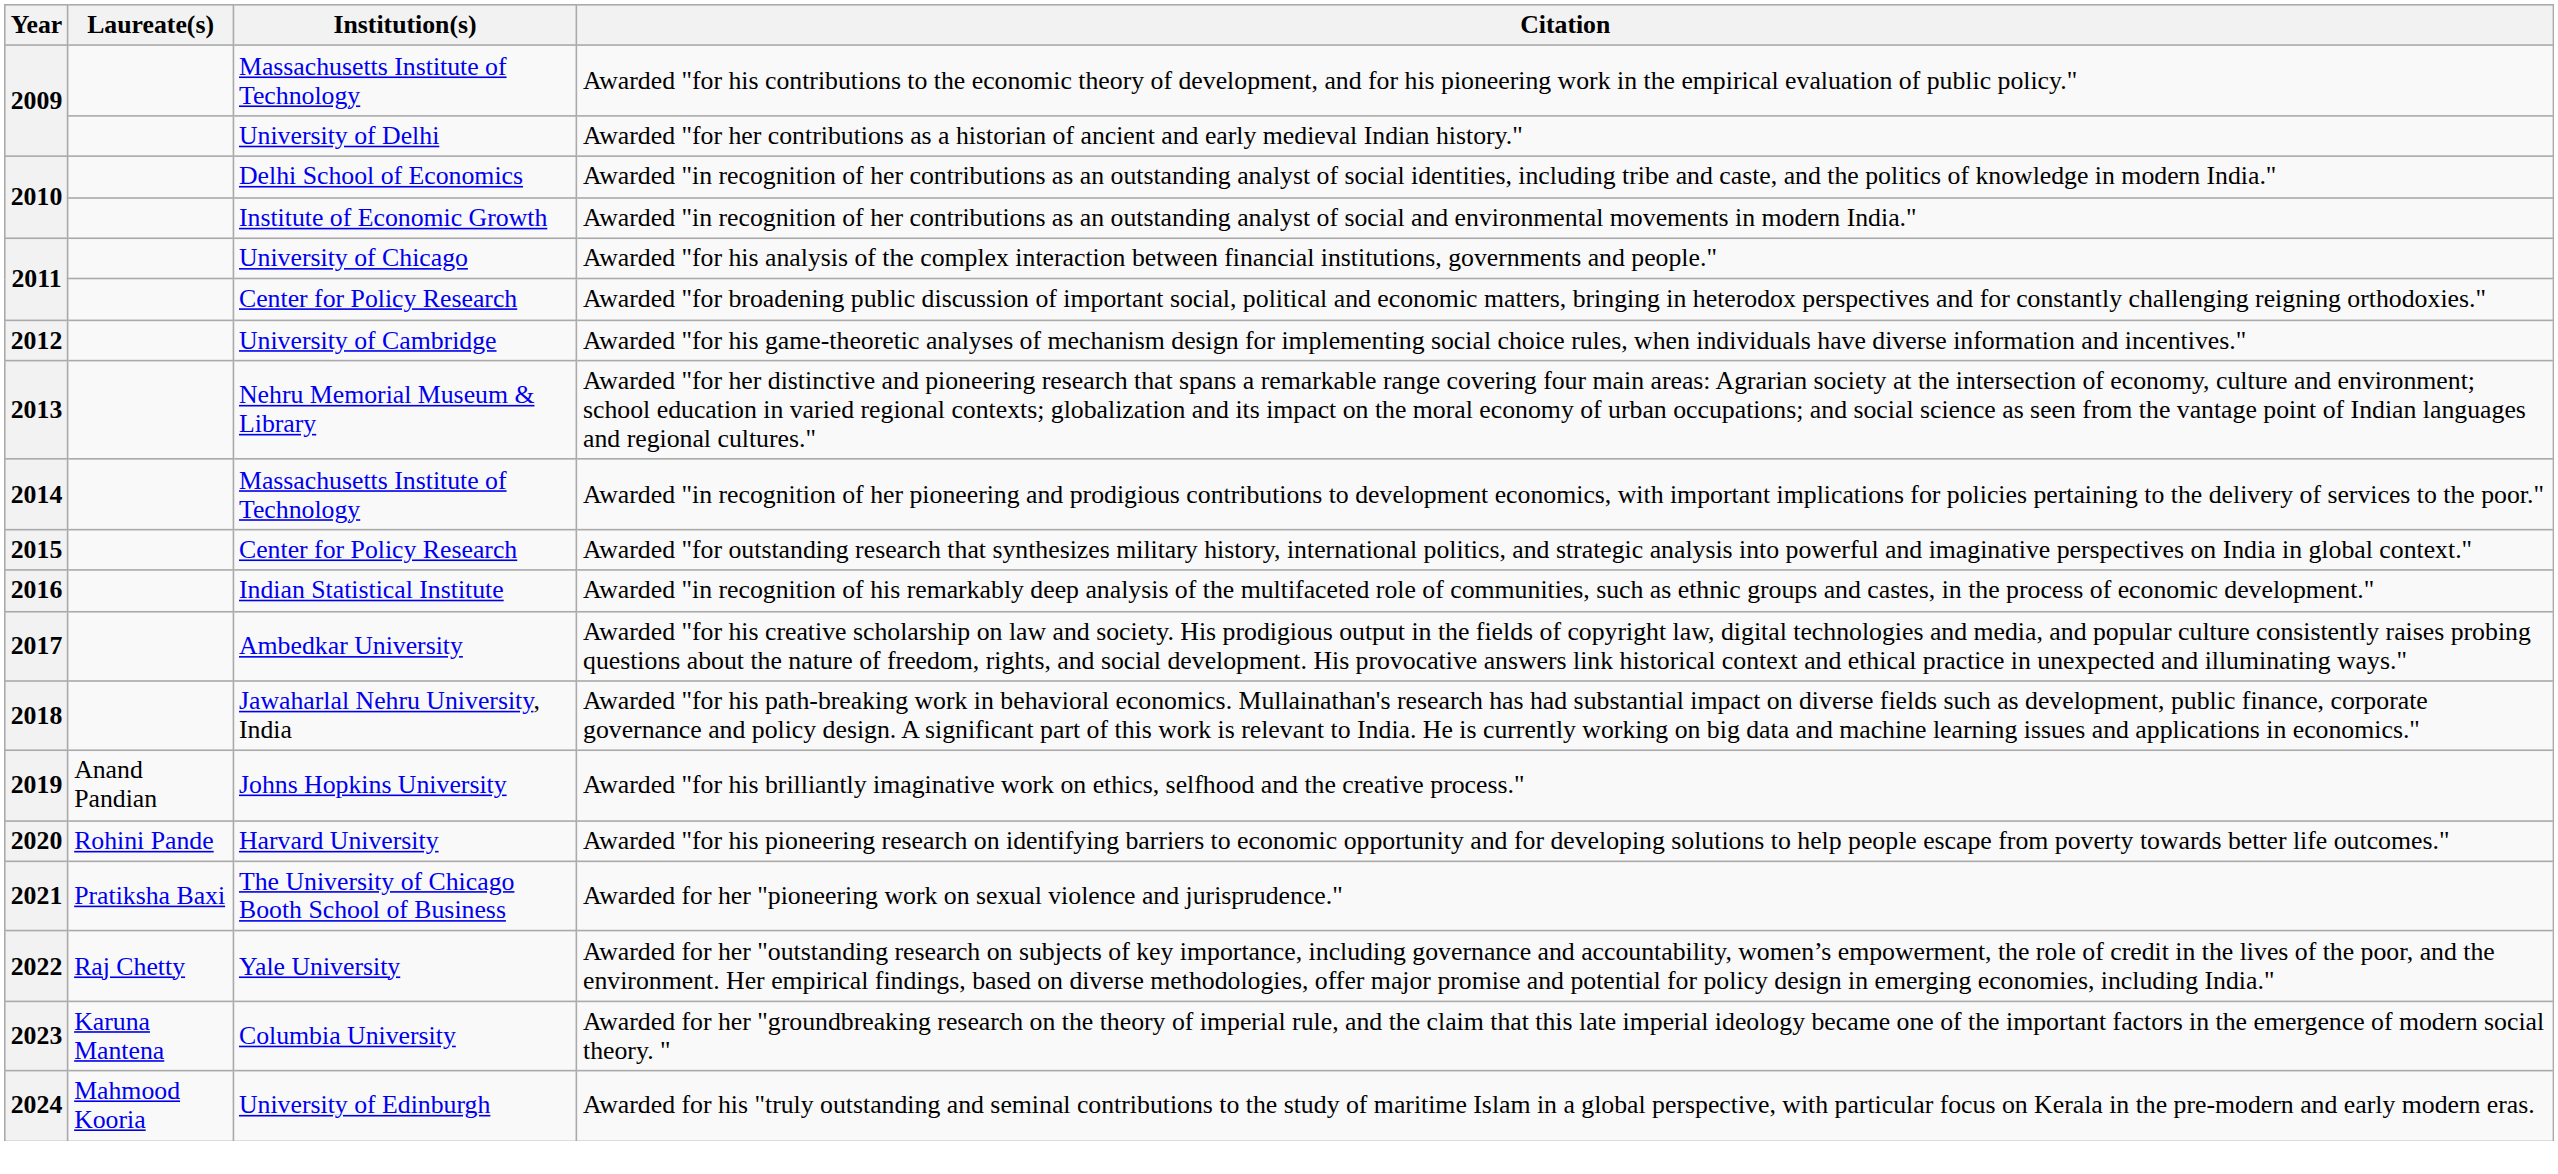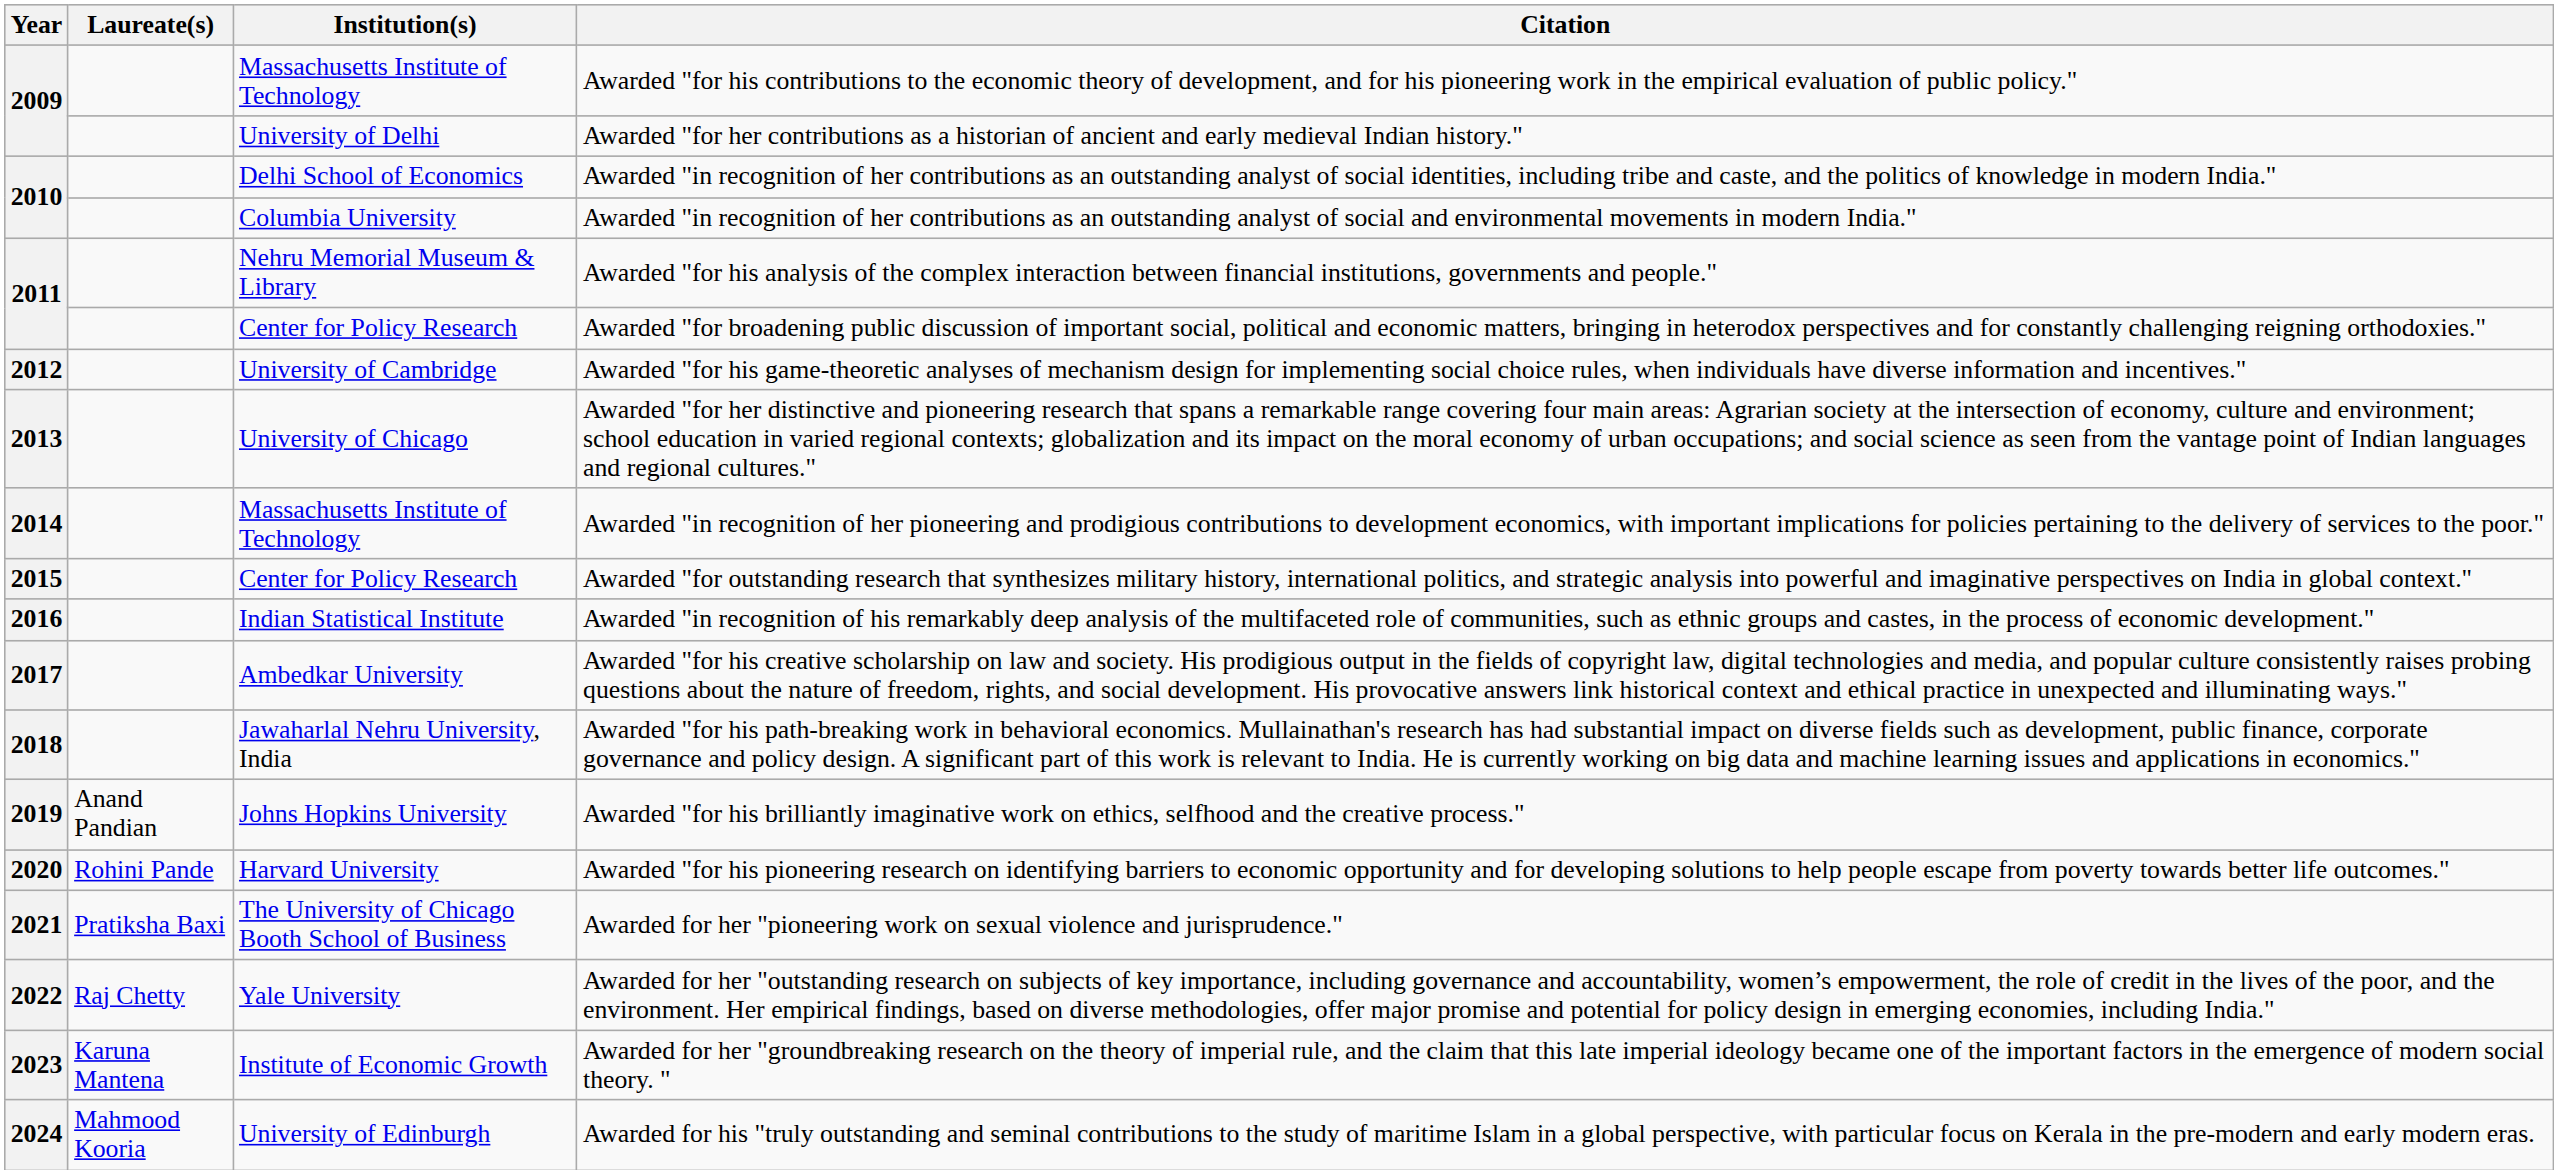(393, 217) Institute of Economic Growth -> (347, 217) Columbia University
(353, 258) University of Chicago -> (387, 272) Nehru Memorial Museum & Library
(387, 409) Nehru Memorial Museum & Library -> (353, 438) University of Chicago
(347, 1035) Columbia University -> (393, 1064) Institute of Economic Growth
